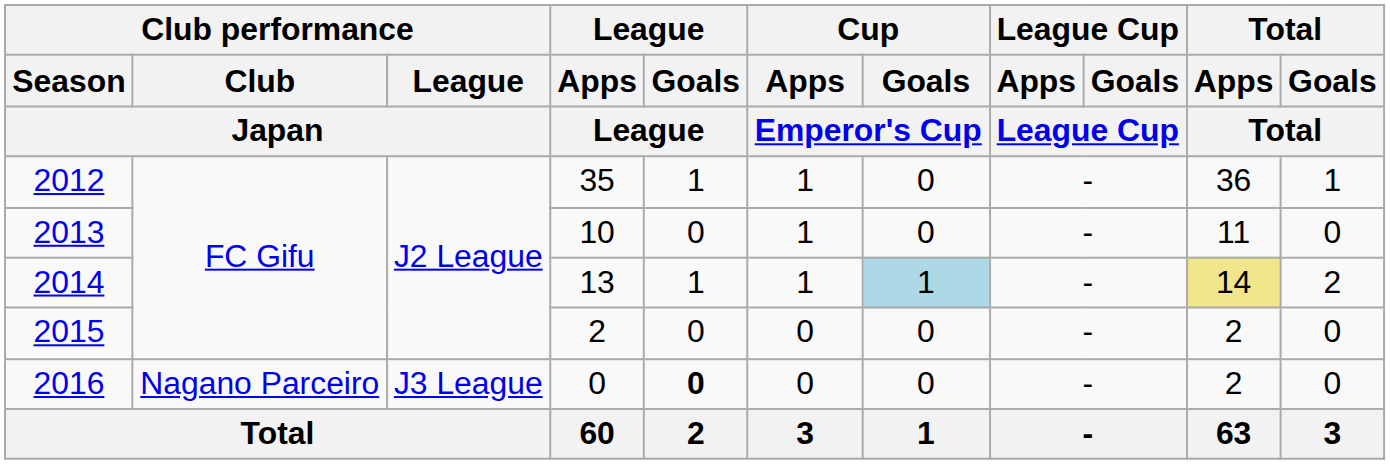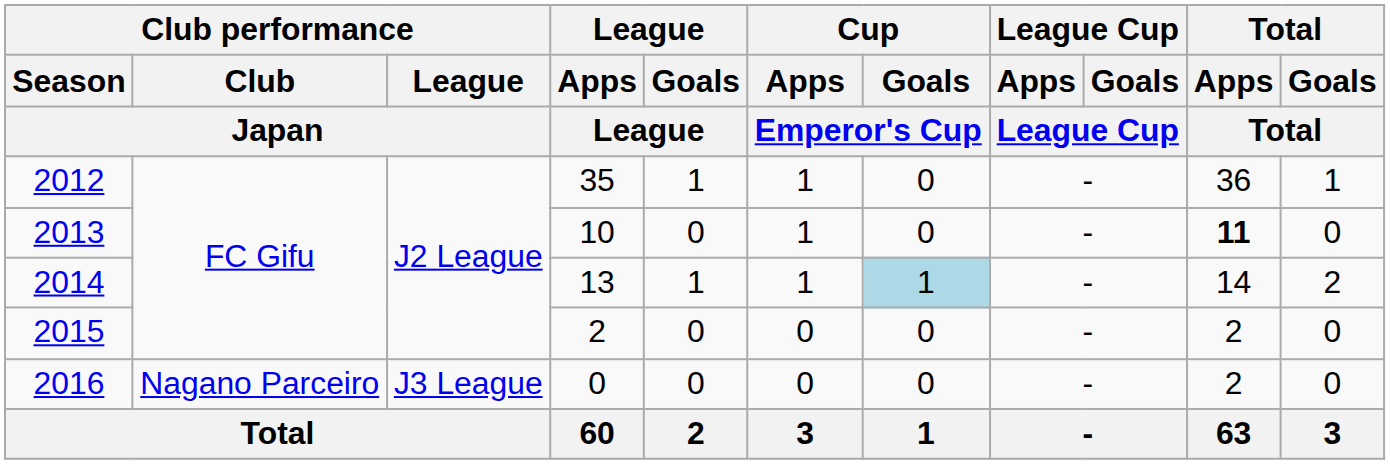(1234, 231) normal -> (1234, 231) bold
(1234, 282) khaki background -> (1234, 282) no background
(696, 383) bold -> (696, 383) normal
